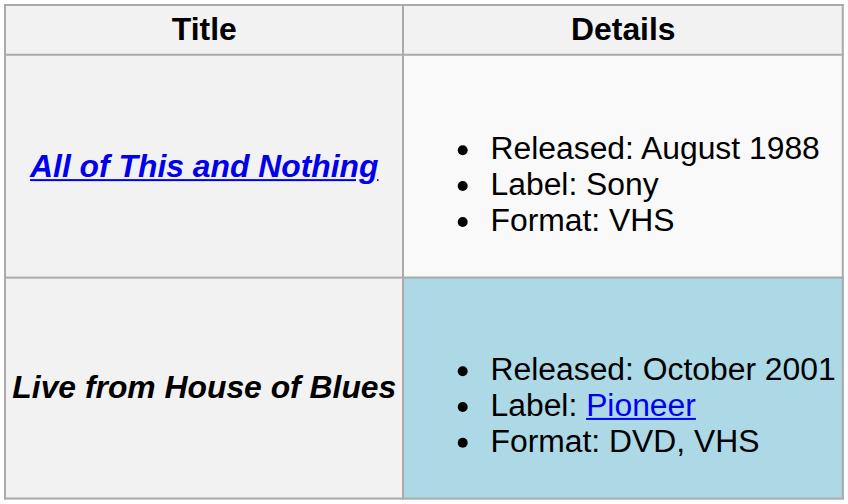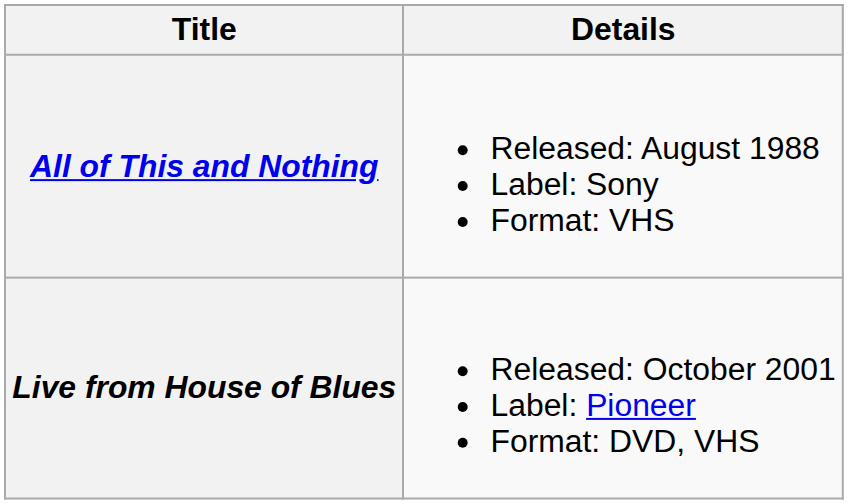(623, 406) lightblue background -> (623, 406) no background
